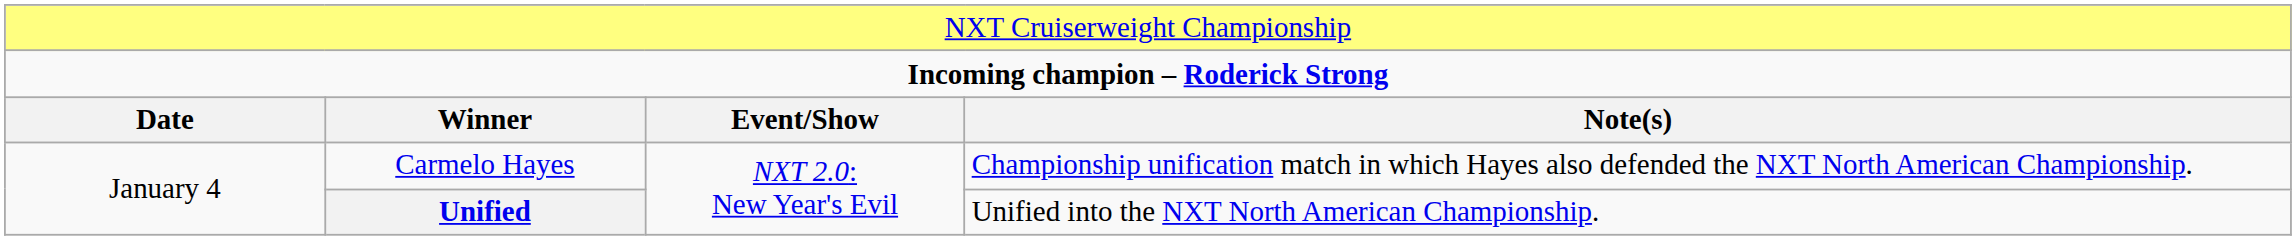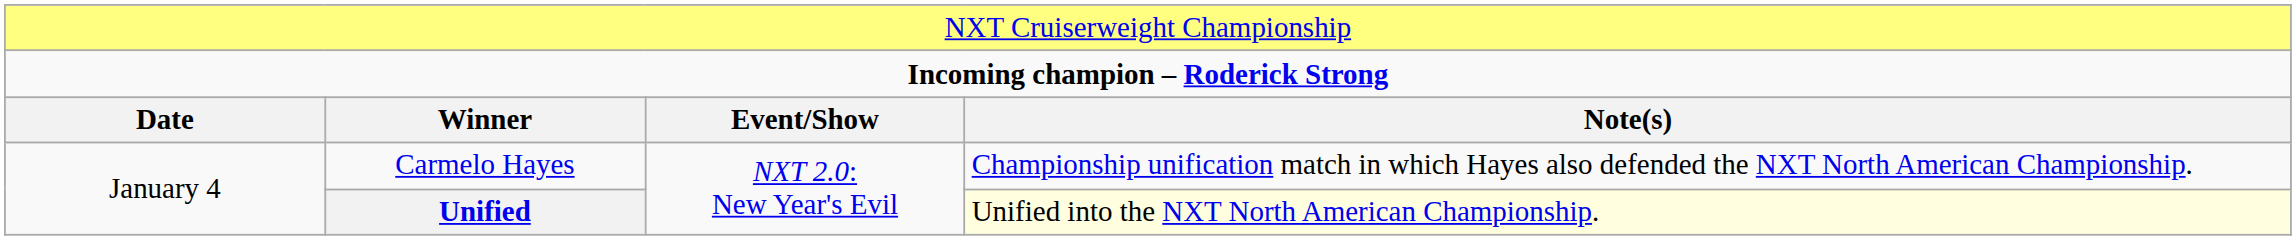(1285, 211) no background -> (1285, 211) lightyellow background
